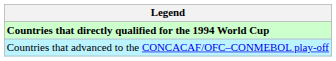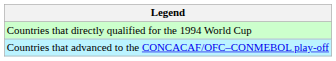(138, 30) bold -> (129, 30) normal
